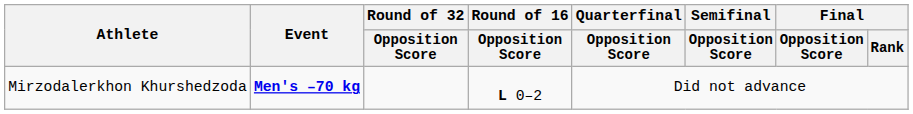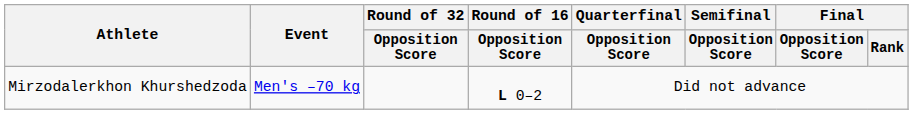(307, 87) bold -> (307, 87) normal
